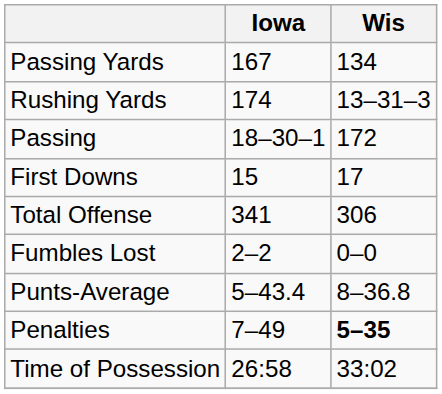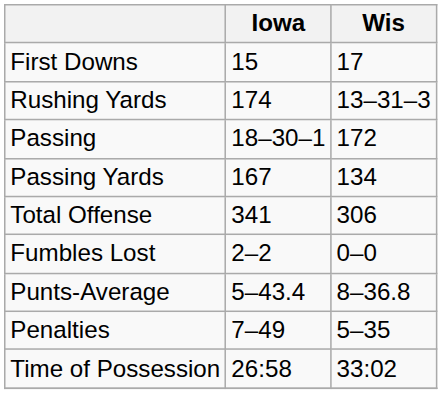rows swapped: (74, 176) <-> (87, 61)
(363, 330) bold -> (363, 330) normal
